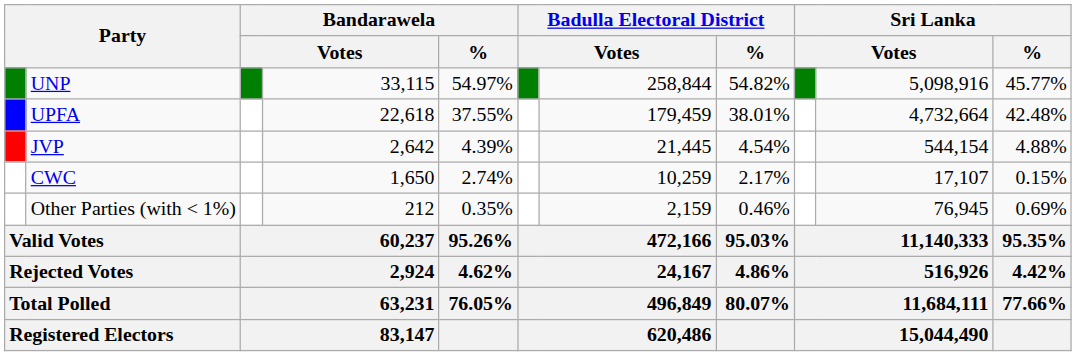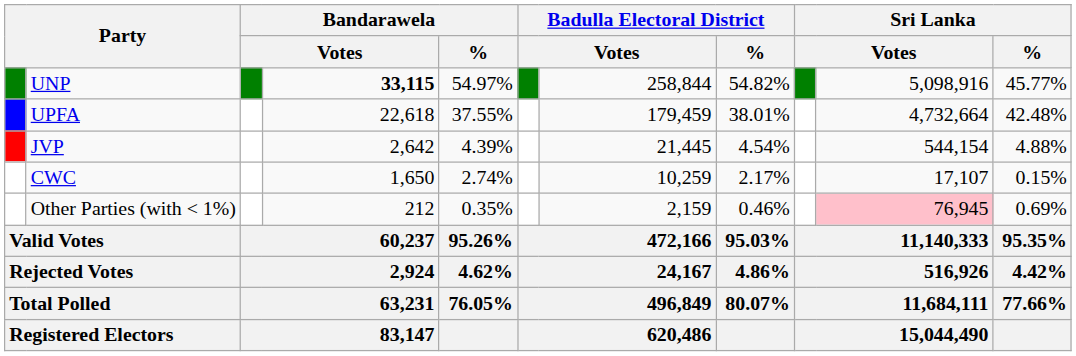(408, 83) normal -> (408, 83) bold
(961, 209) no background -> (961, 209) pink background
